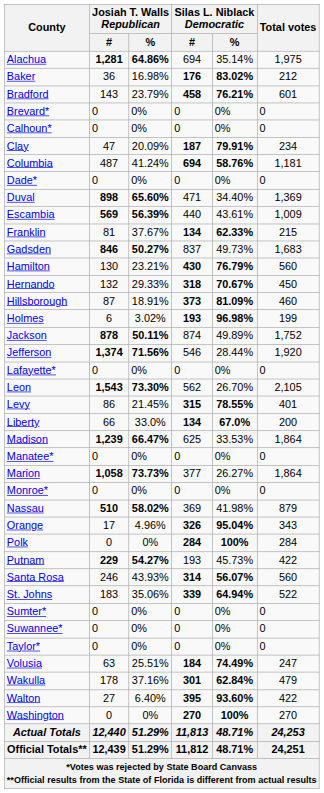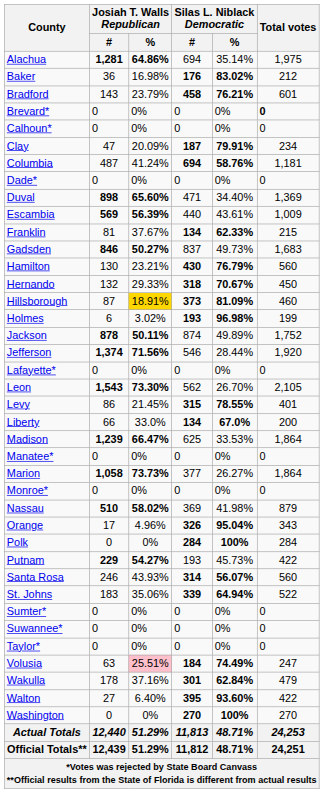(263, 111) normal -> (263, 111) bold
(150, 301) no background -> (150, 301) gold background
(150, 663) no background -> (150, 663) pink background
